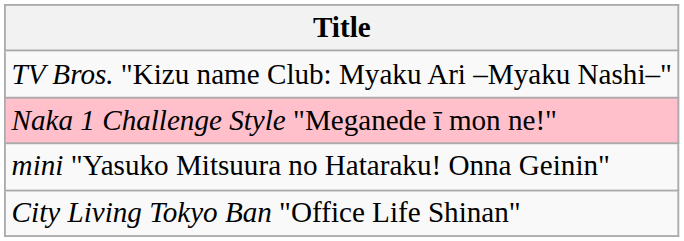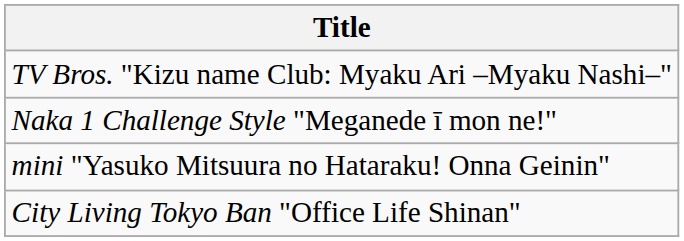(284, 119) pink background -> (284, 119) no background
